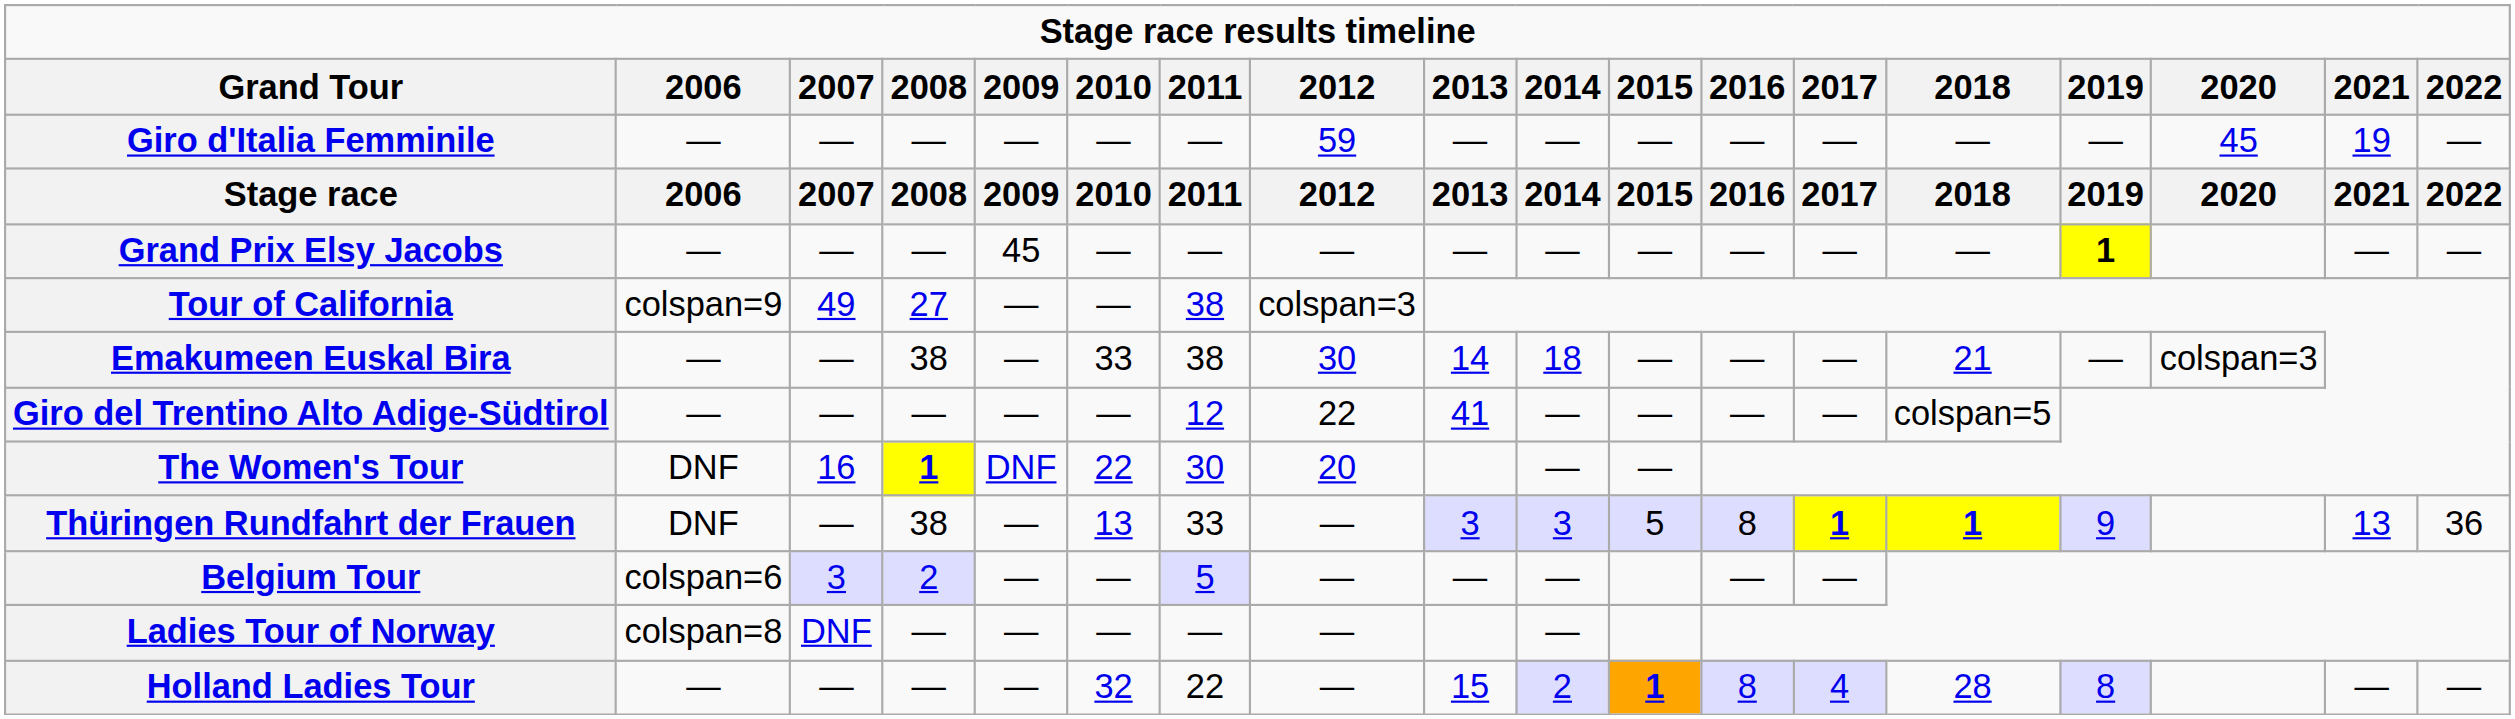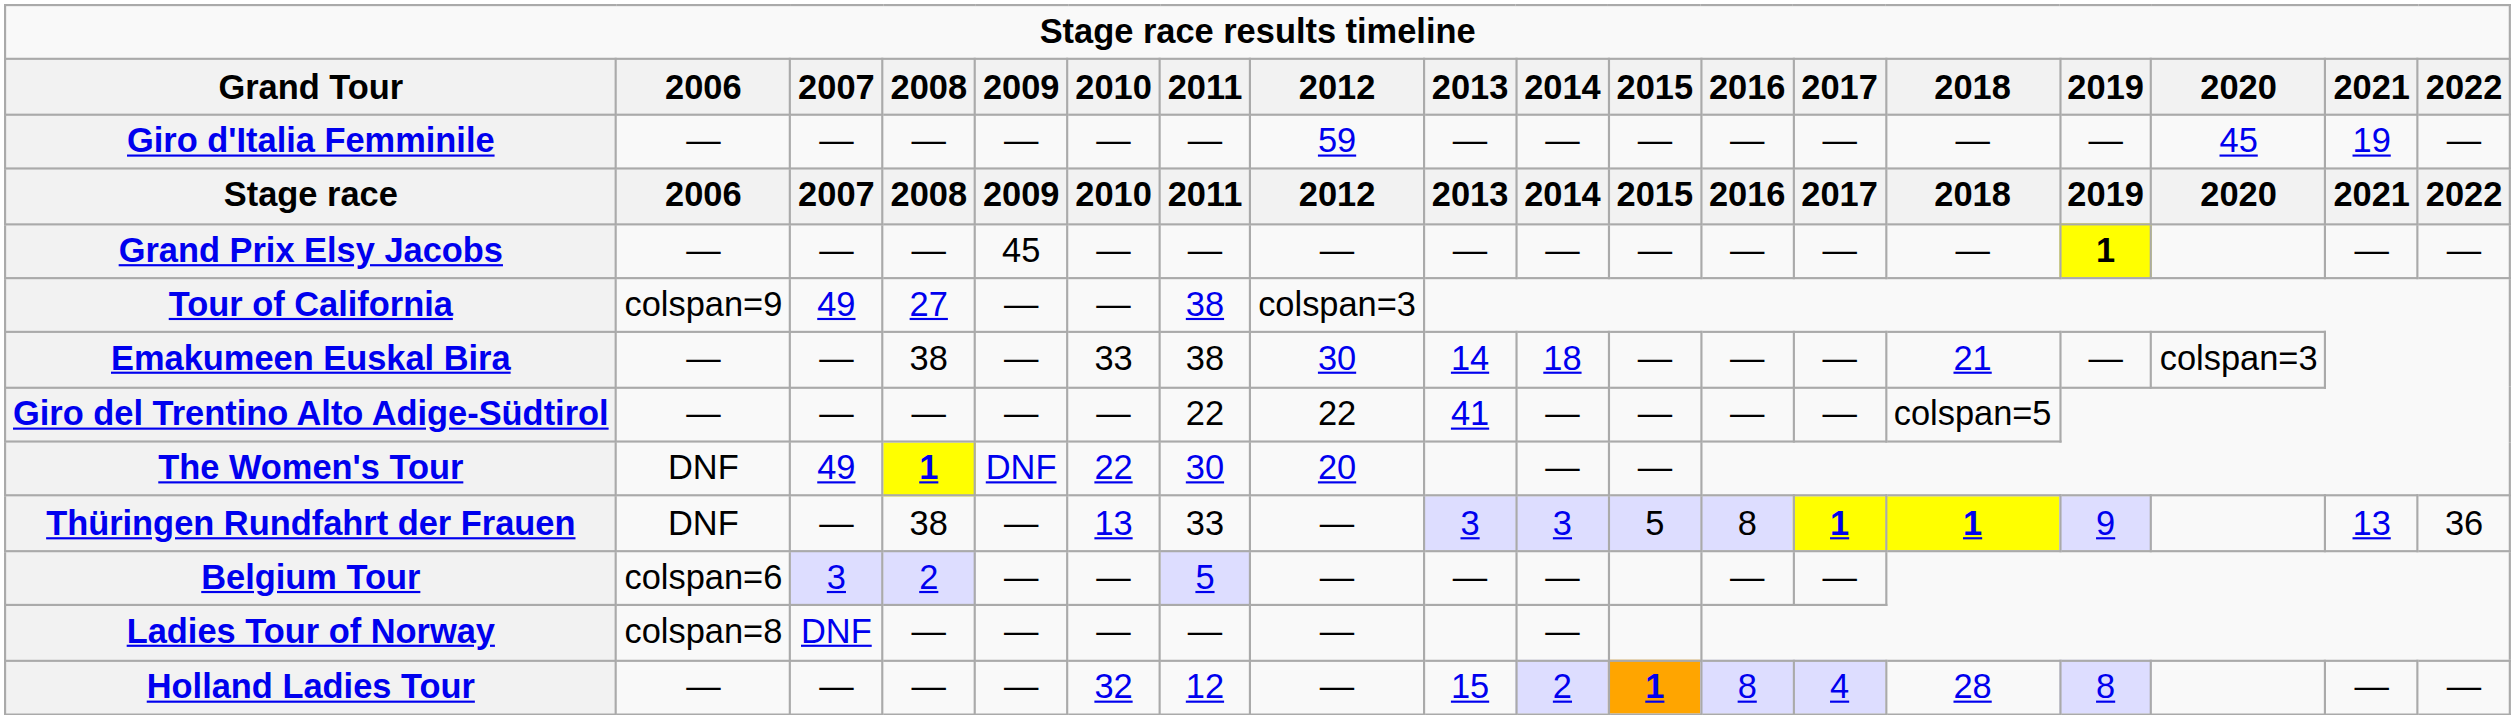(1205, 413) 12 -> (1205, 413) 22
(836, 468) 16 -> (836, 468) 49
(1205, 686) 22 -> (1205, 686) 12
